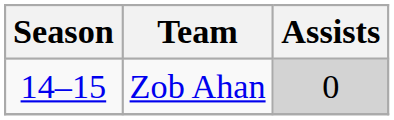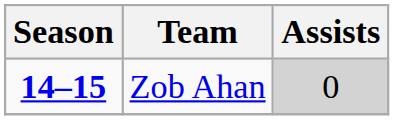(63, 85) normal -> (63, 85) bold
